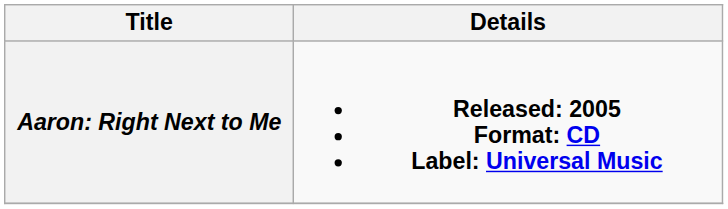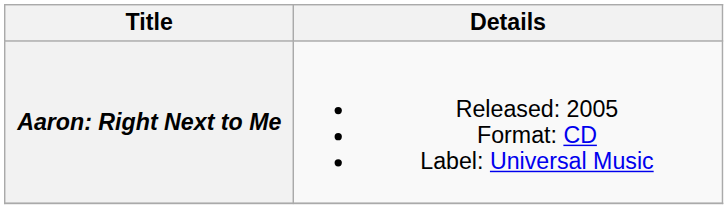(508, 135) bold -> (508, 135) normal
